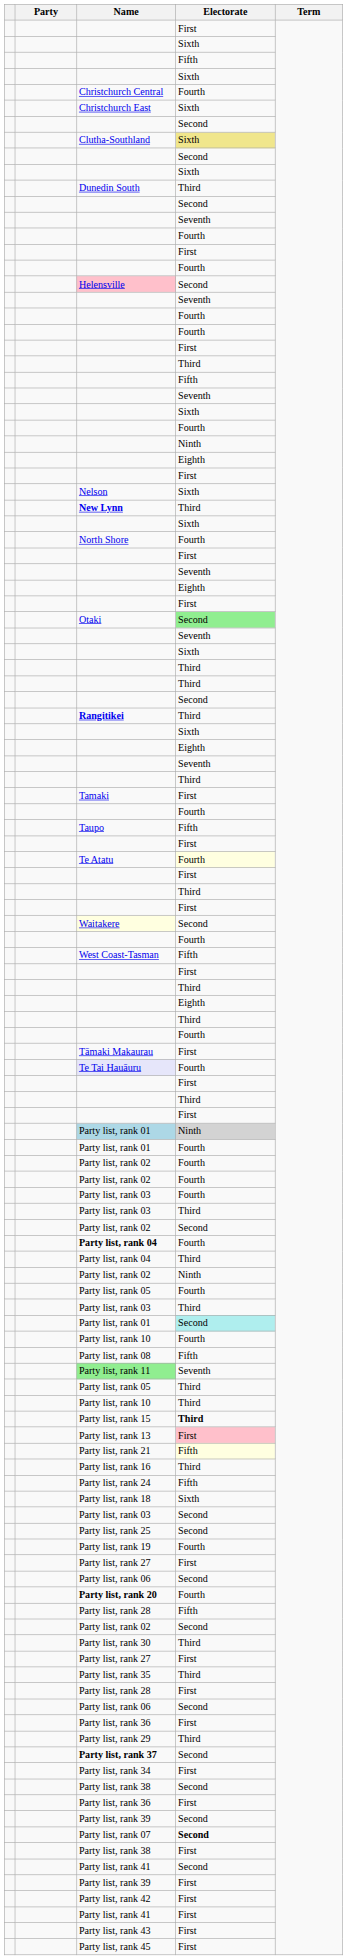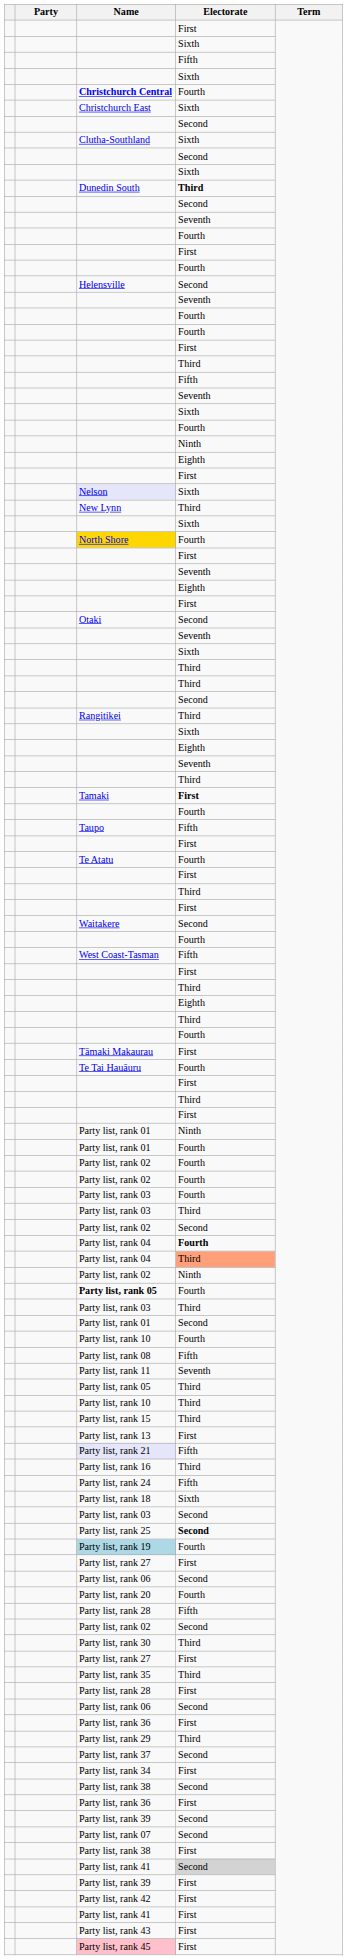(121, 92) normal -> (125, 92) bold
(189, 140) khaki background -> (189, 140) no background
(189, 188) normal -> (191, 188) bold
(102, 284) pink background -> (102, 284) no background
(93, 492) no background -> (93, 492) lavender background
(101, 508) bold -> (100, 508) normal
(104, 540) no background -> (104, 540) gold background
(193, 619) lightgreen background -> (193, 619) no background
(101, 715) bold -> (100, 715) normal
(187, 795) normal -> (188, 795) bold
(192, 859) lightyellow background -> (192, 859) no background
(99, 923) lightyellow background -> (99, 923) no background
(110, 1067) lavender background -> (110, 1067) no background
(115, 1131) lightblue background -> (115, 1131) no background
(190, 1131) lightgrey background -> (190, 1131) no background
(118, 1243) bold -> (115, 1243) normal
(192, 1243) normal -> (193, 1243) bold
(189, 1259) no background -> (189, 1259) lightsalmon background
(115, 1291) normal -> (118, 1291) bold
(193, 1323) paleturquoise background -> (193, 1323) no background
(115, 1371) lightgreen background -> (115, 1371) no background
(191, 1419) bold -> (189, 1419) normal
(187, 1435) pink background -> (187, 1435) no background
(115, 1451) no background -> (115, 1451) lavender background
(188, 1451) lightyellow background -> (188, 1451) no background
(193, 1531) normal -> (193, 1531) bold
(115, 1547) no background -> (115, 1547) lightblue background
(118, 1595) bold -> (115, 1595) normal
(118, 1754) bold -> (115, 1754) normal
(193, 1834) bold -> (193, 1834) normal
(193, 1866) no background -> (193, 1866) lightgrey background
(115, 1946) no background -> (115, 1946) pink background
